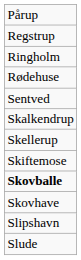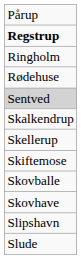(31, 35) normal -> (33, 35) bold
(29, 98) no background -> (29, 98) lightgrey background
(35, 181) bold -> (34, 181) normal
